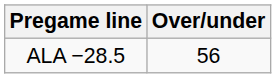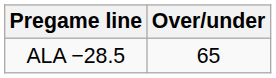(209, 55) 56 -> (209, 55) 65
